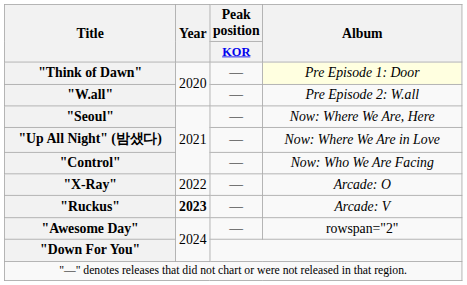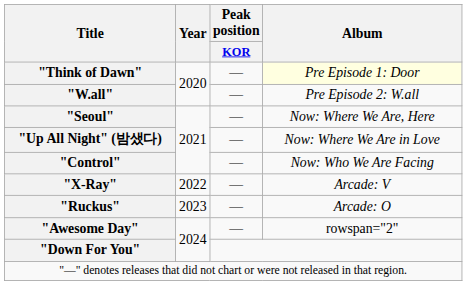(362, 184) Arcade: O -> (362, 184) Arcade: V
(193, 206) bold -> (193, 206) normal
(362, 206) Arcade: V -> (362, 206) Arcade: O
